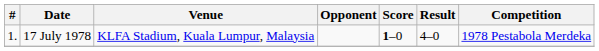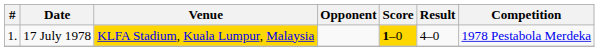(206, 35) no background -> (206, 35) gold background
(392, 35) no background -> (392, 35) gold background
